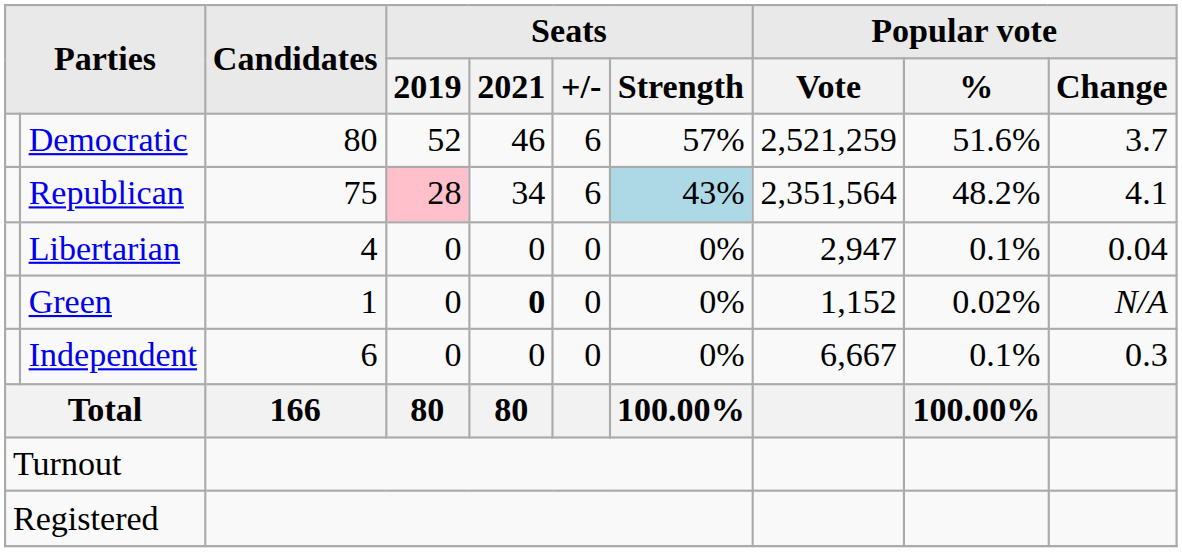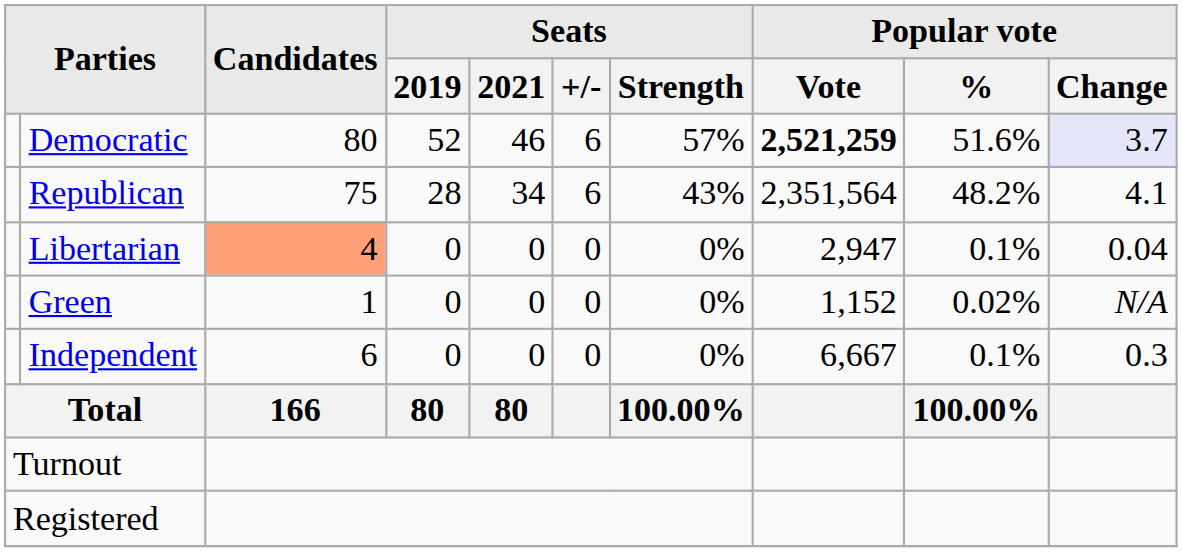(829, 139) normal -> (829, 139) bold
(1146, 139) no background -> (1146, 139) lavender background
(444, 193) pink background -> (444, 193) no background
(714, 193) lightblue background -> (714, 193) no background
(369, 247) no background -> (369, 247) lightsalmon background
(537, 301) bold -> (537, 301) normal
